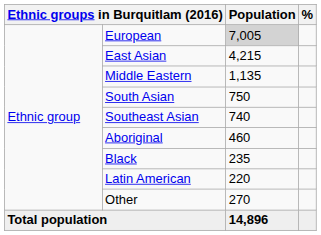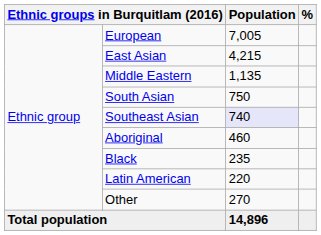(245, 35) lightgrey background -> (245, 35) no background
(239, 117) no background -> (239, 117) lavender background
